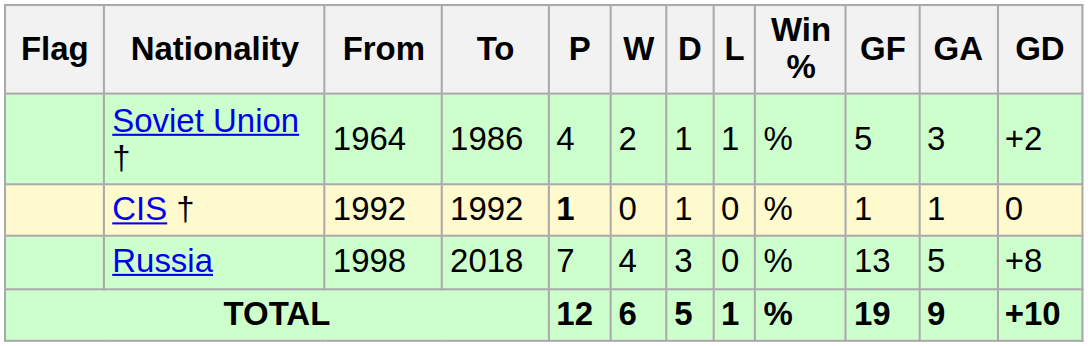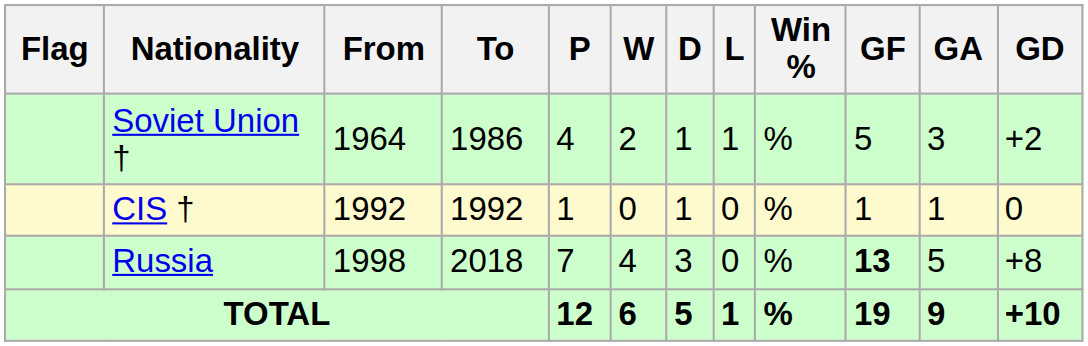(566, 209) bold -> (566, 209) normal
(872, 261) normal -> (872, 261) bold
